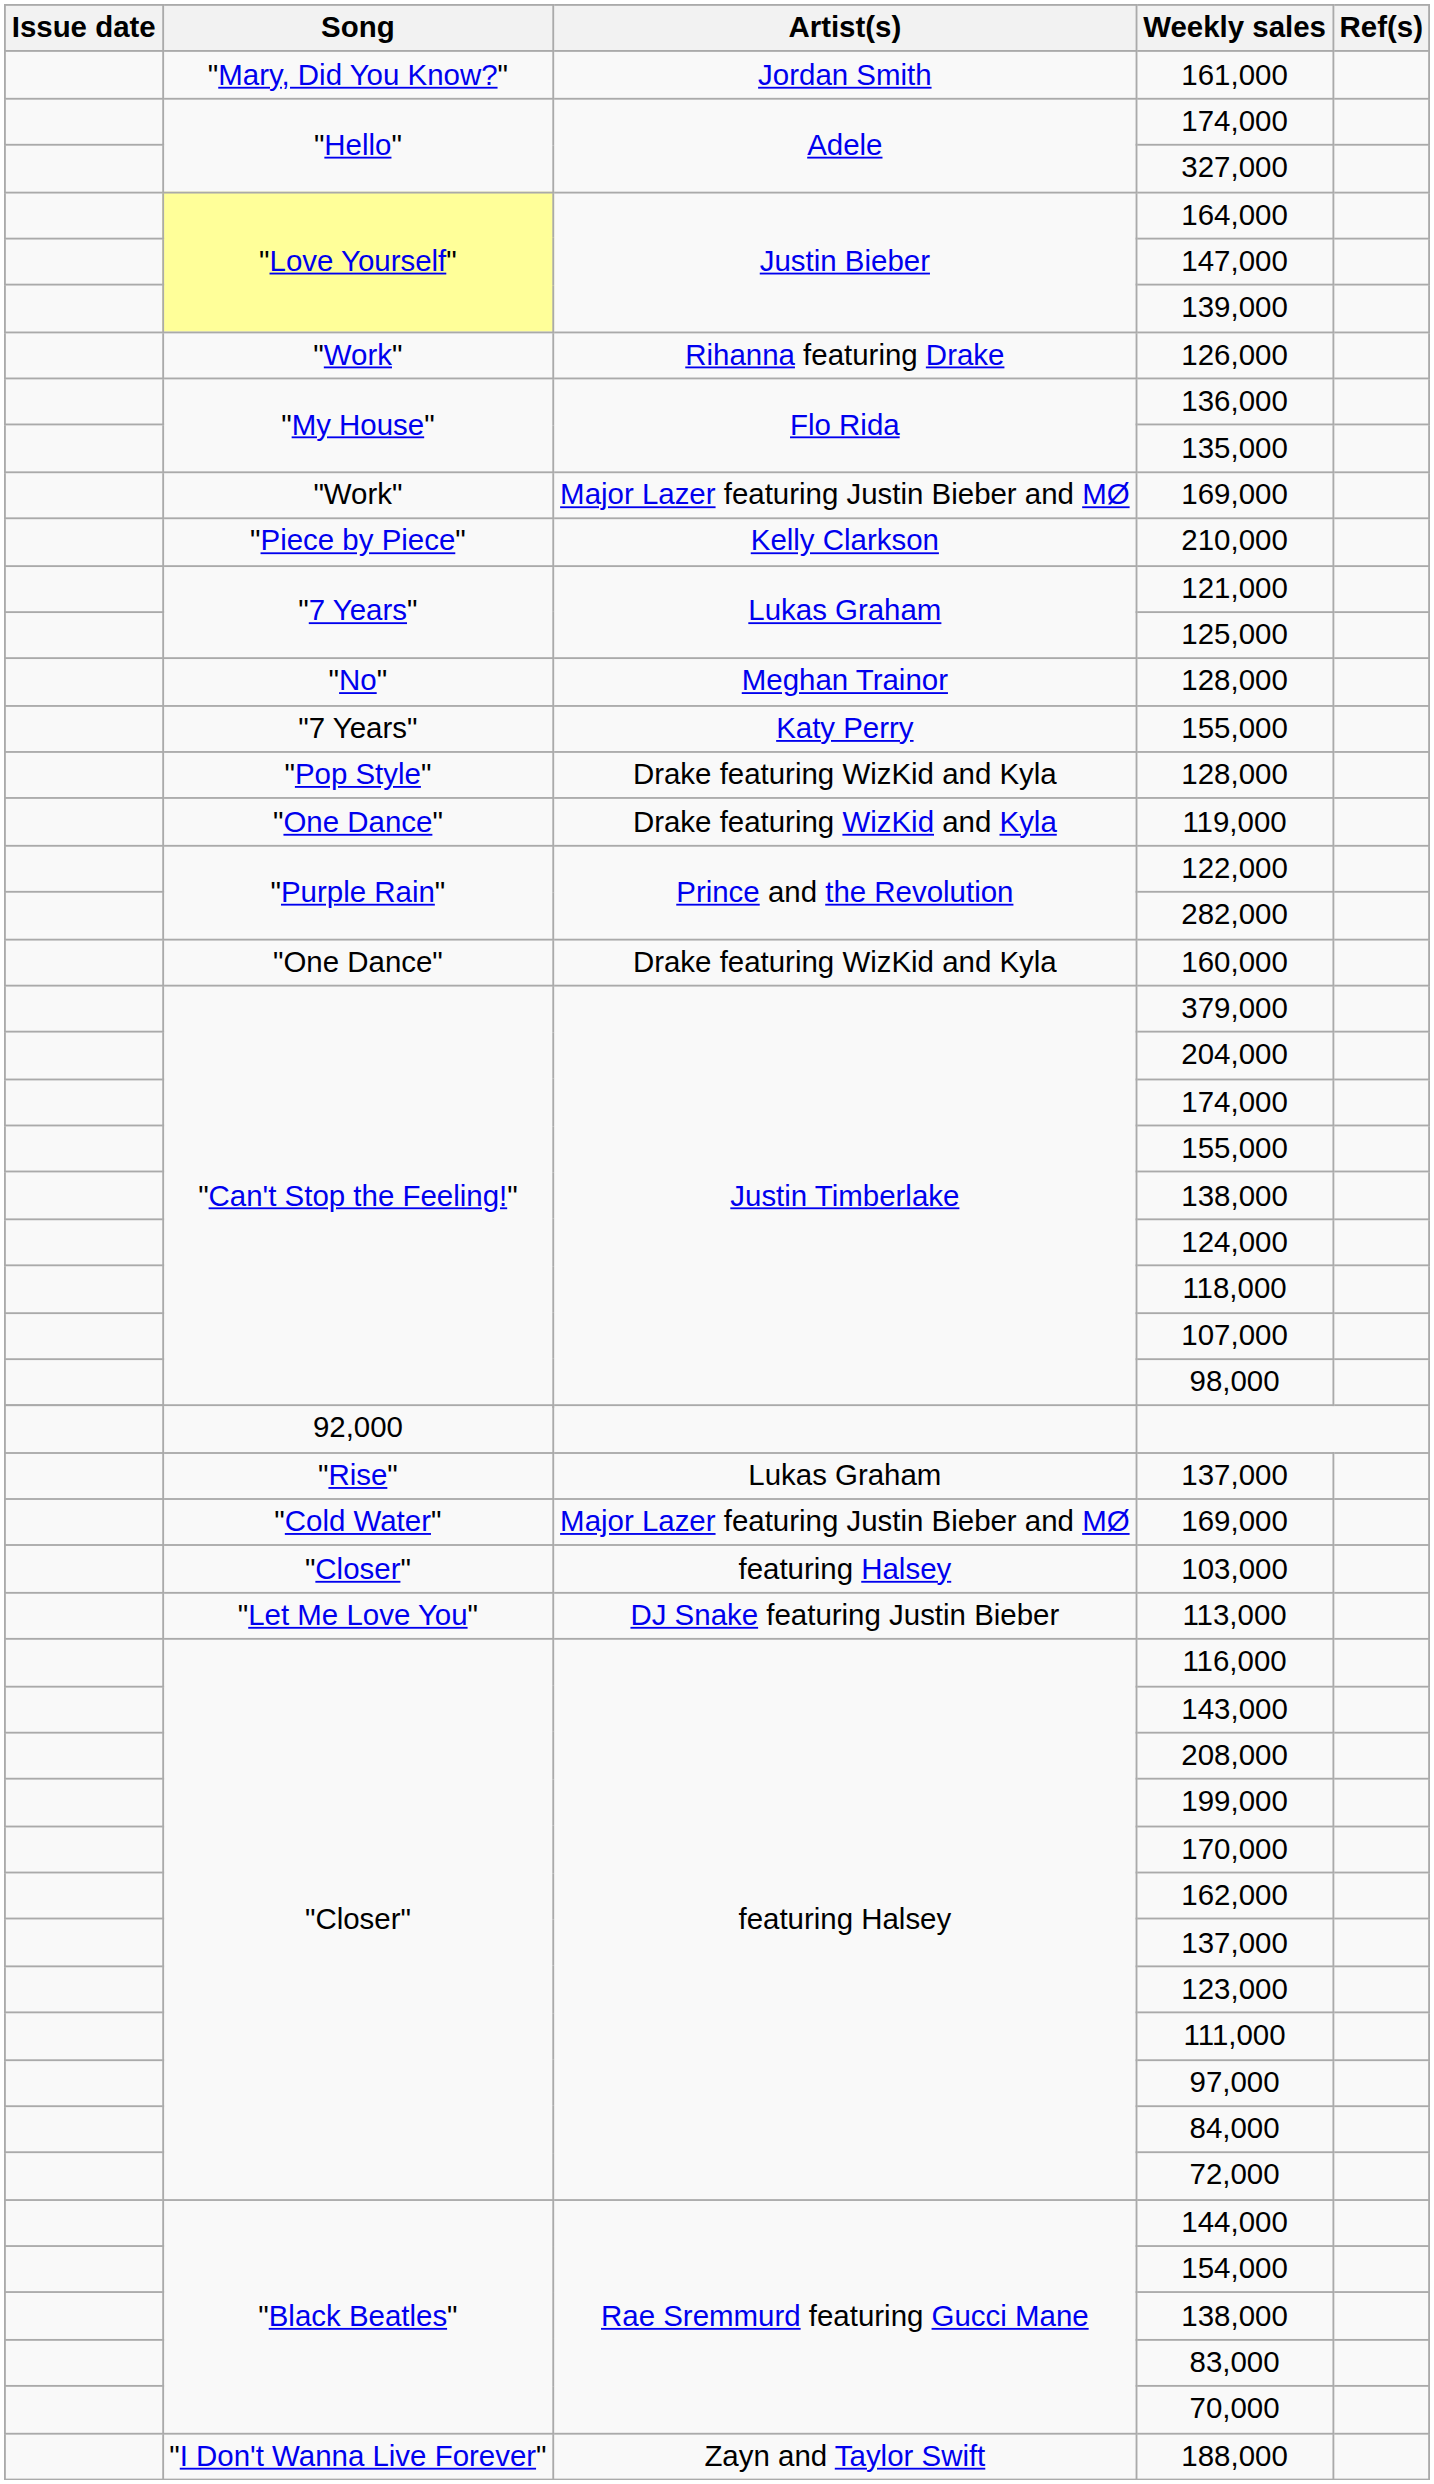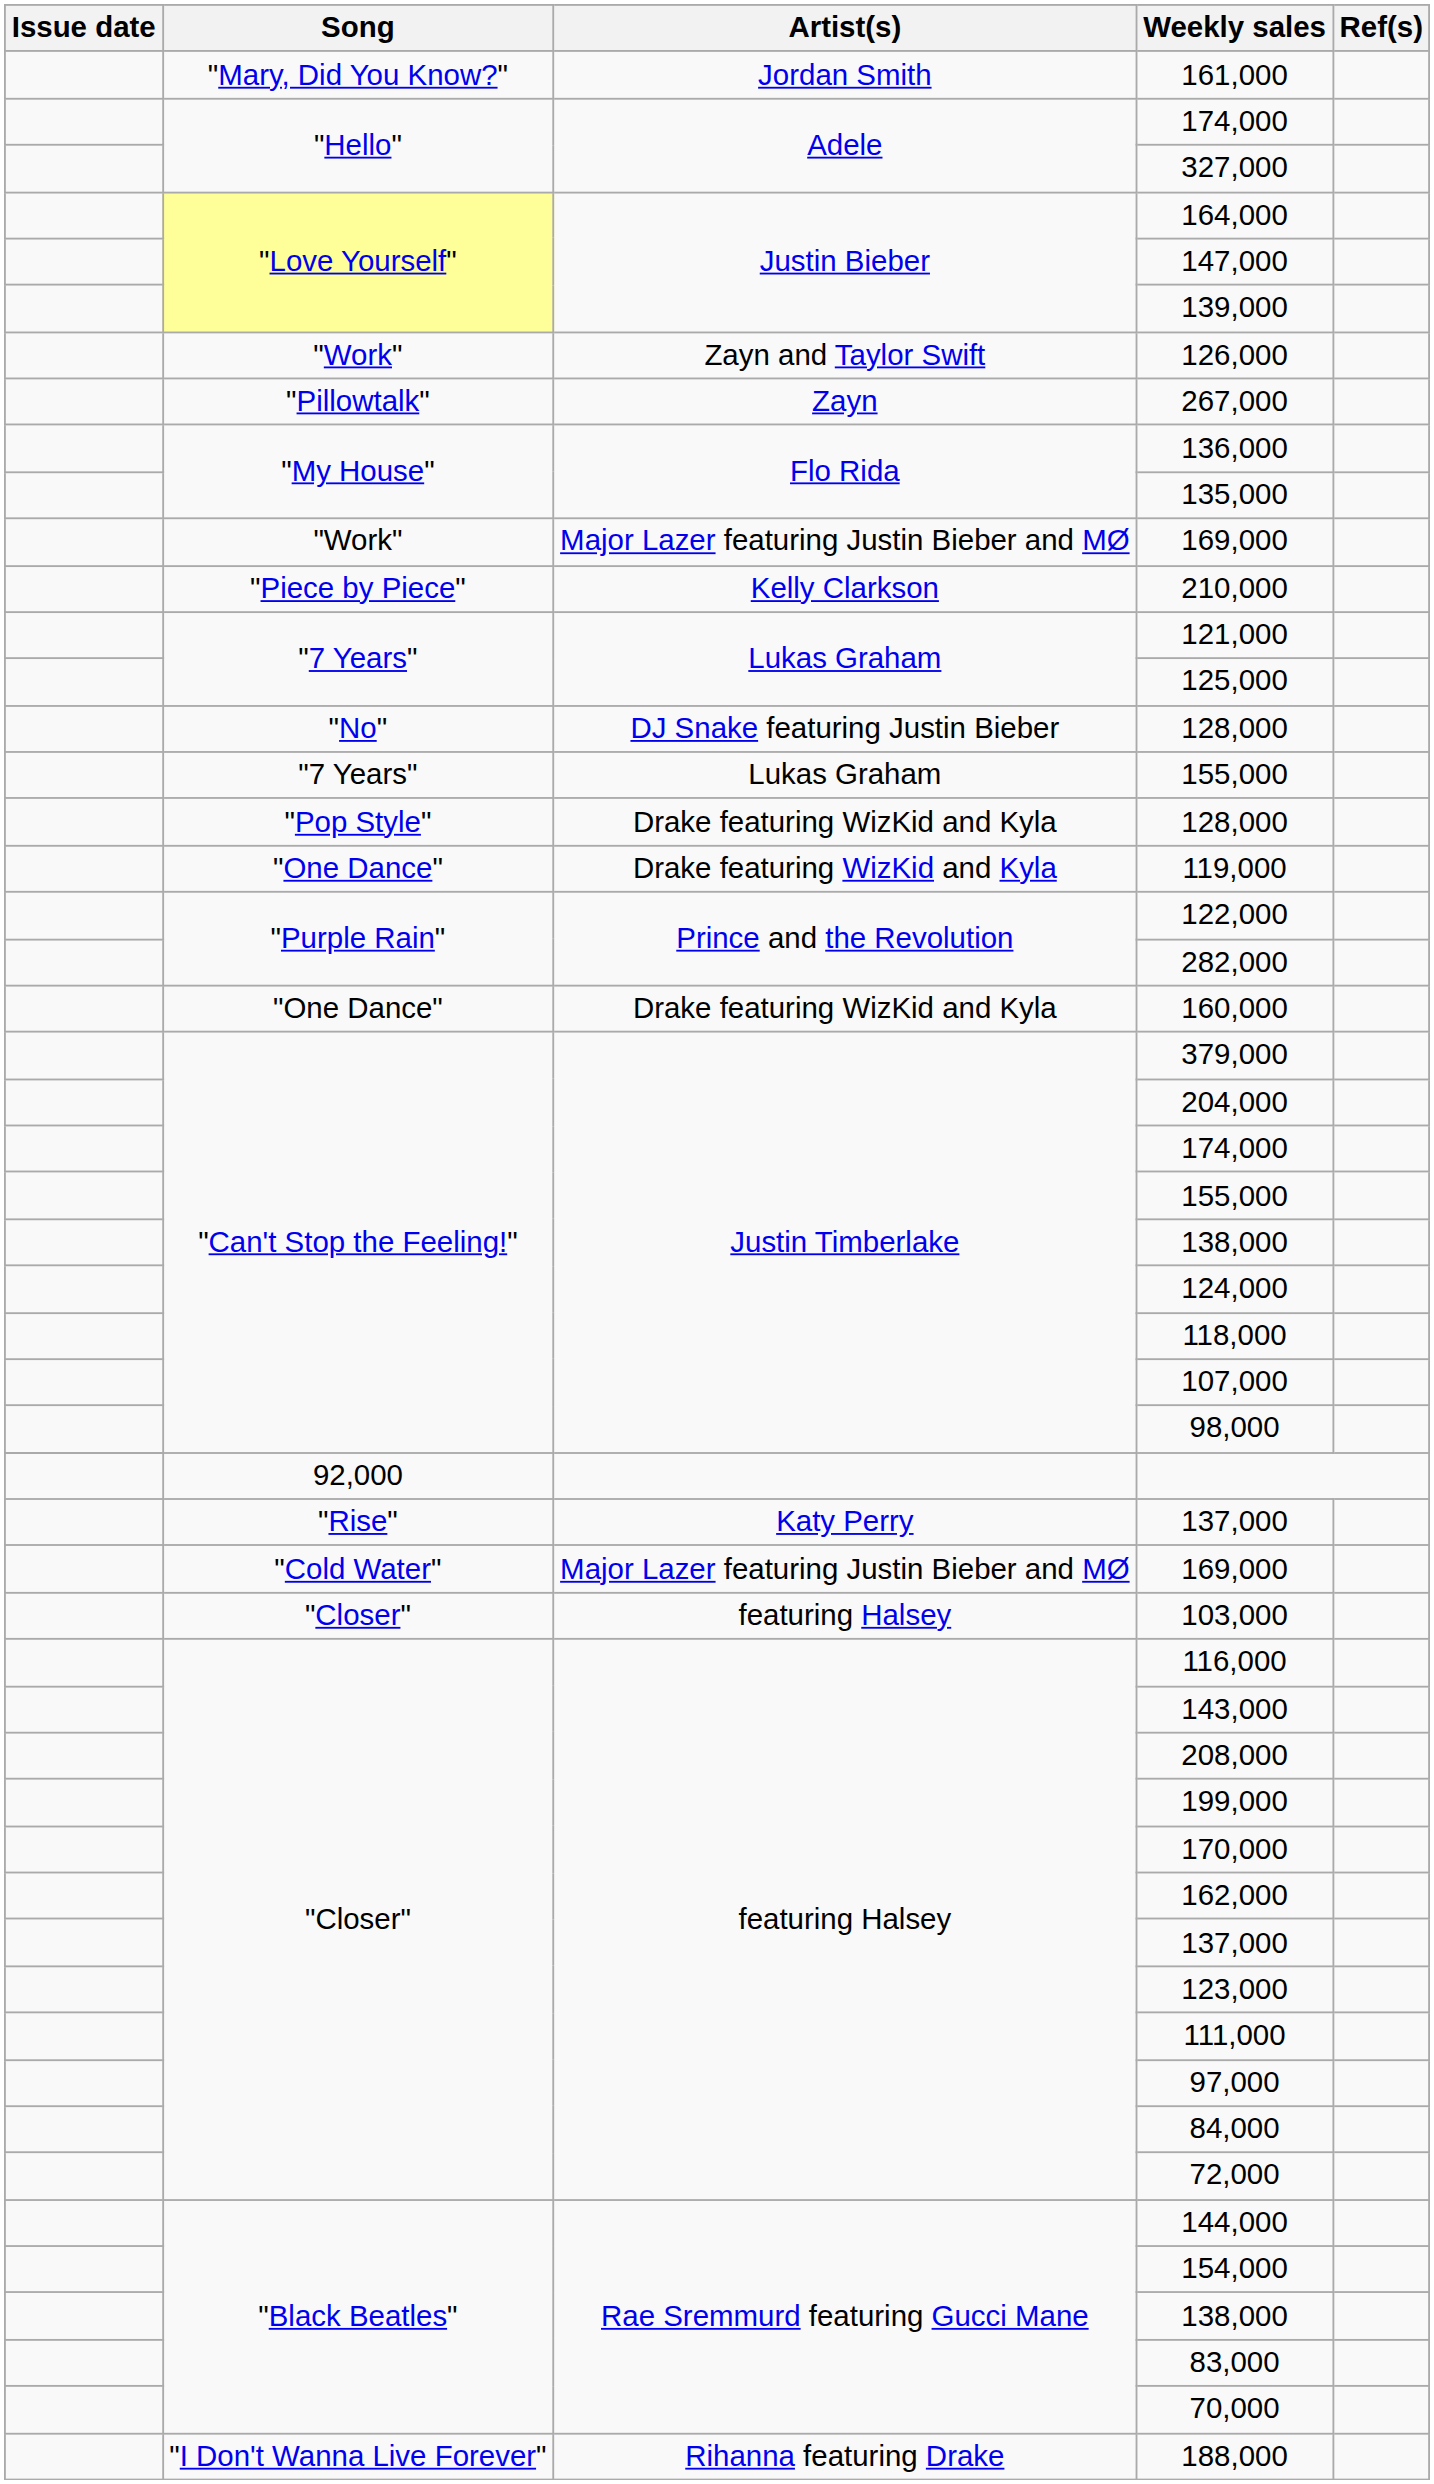(845, 354) Rihanna featuring Drake -> (845, 354) Zayn and Taylor Swift
+ row: (358, 401)
(845, 681) Meghan Trainor -> (845, 728) DJ Snake featuring Justin Bieber
(845, 728) Katy Perry -> (845, 774) Lukas Graham
(845, 1475) Lukas Graham -> (845, 1521) Katy Perry
- row: (358, 1615)
(845, 2455) Zayn and Taylor Swift -> (845, 2455) Rihanna featuring Drake
